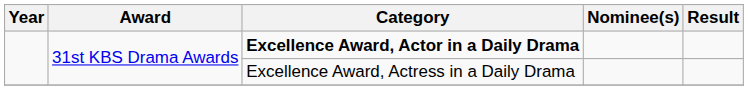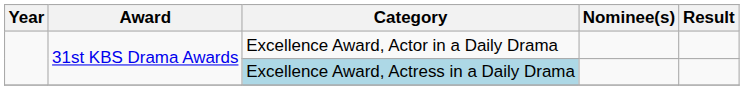(413, 44) bold -> (402, 44) normal
(411, 71) no background -> (411, 71) lightblue background
